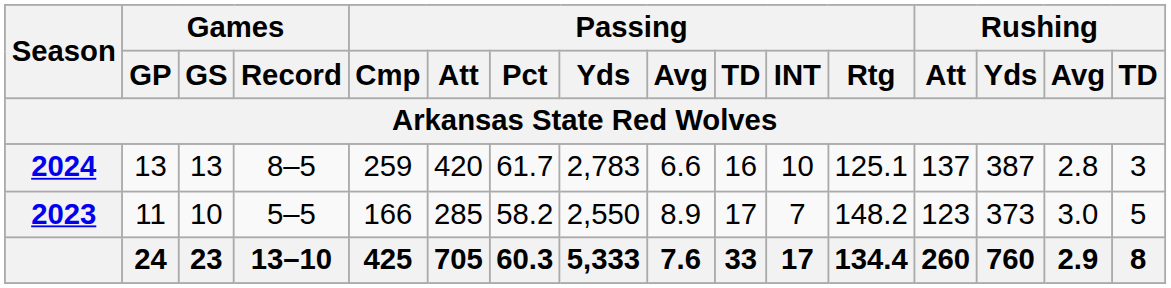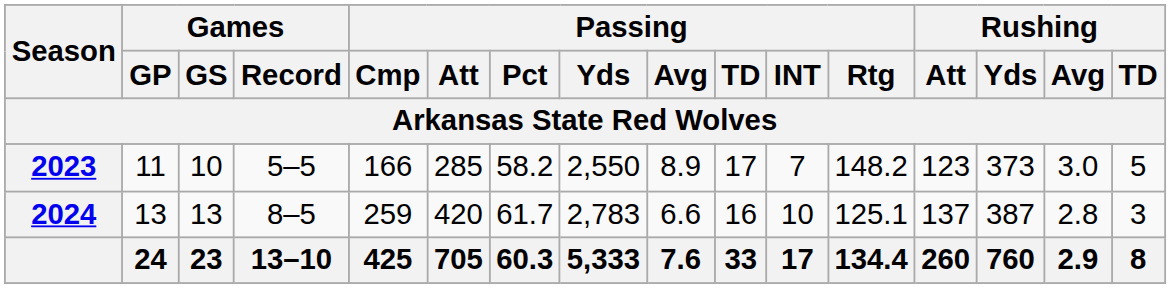rows swapped: (64, 213) <-> (64, 167)
